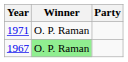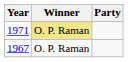(62, 30) no background -> (62, 30) khaki background
(62, 48) lightgreen background -> (62, 48) no background
